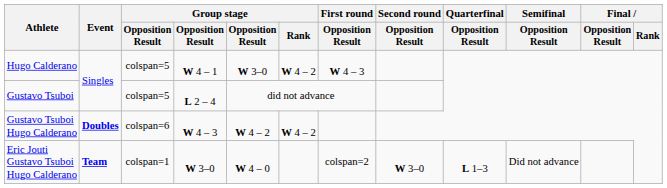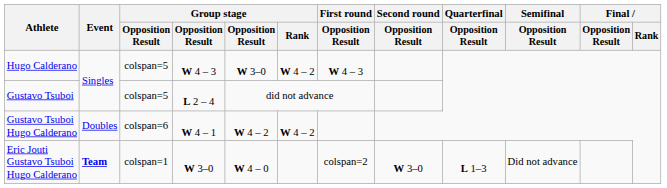(200, 72) W 4 – 1 -> (199, 72) W 4 – 3
(100, 126) bold -> (100, 126) normal
(200, 132) W 4 – 3 -> (199, 132) W 4 – 1
